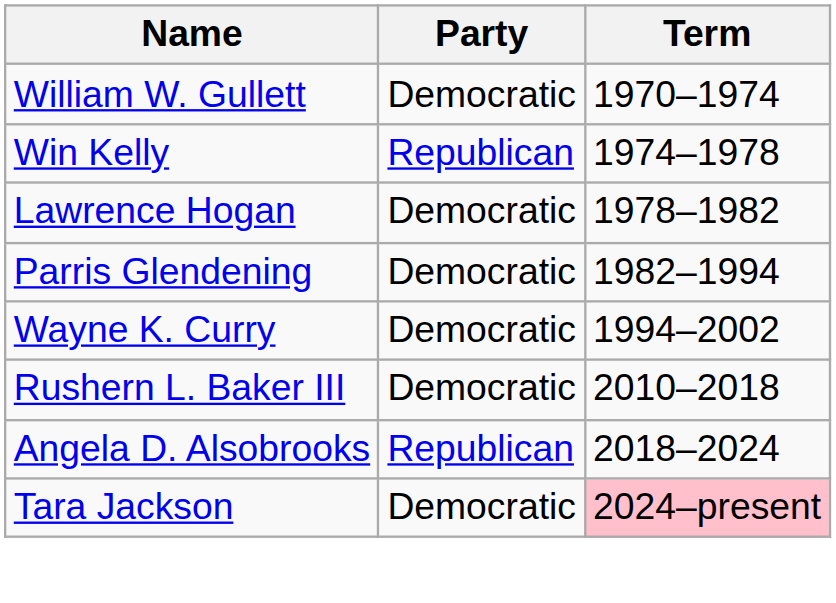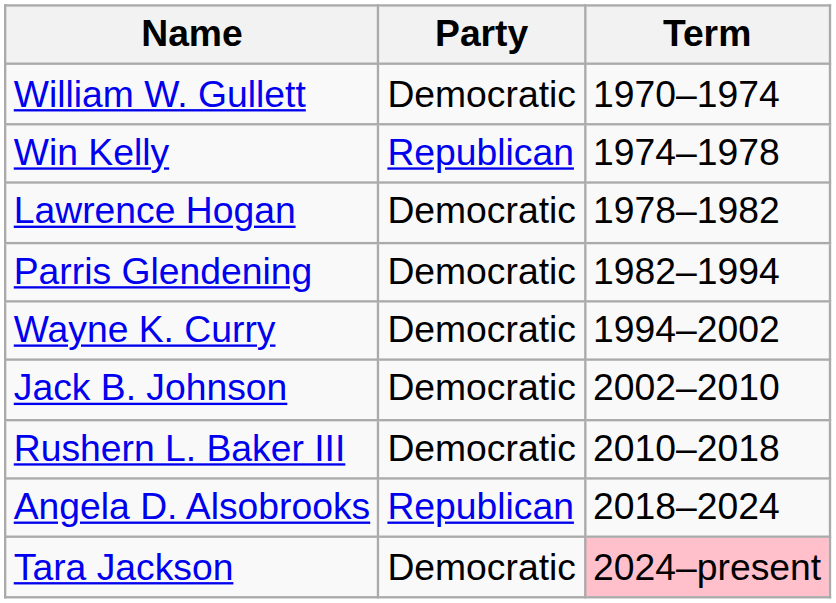+ row: (151, 389)
